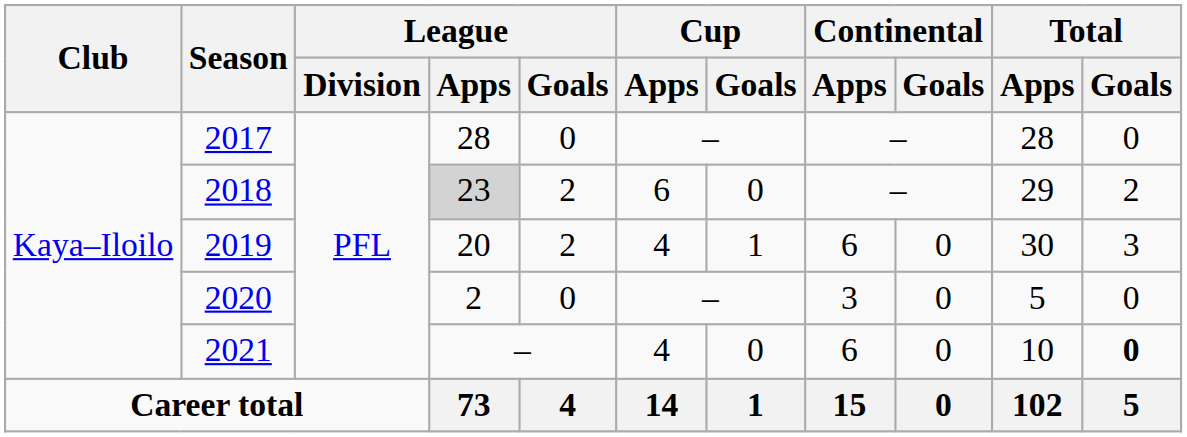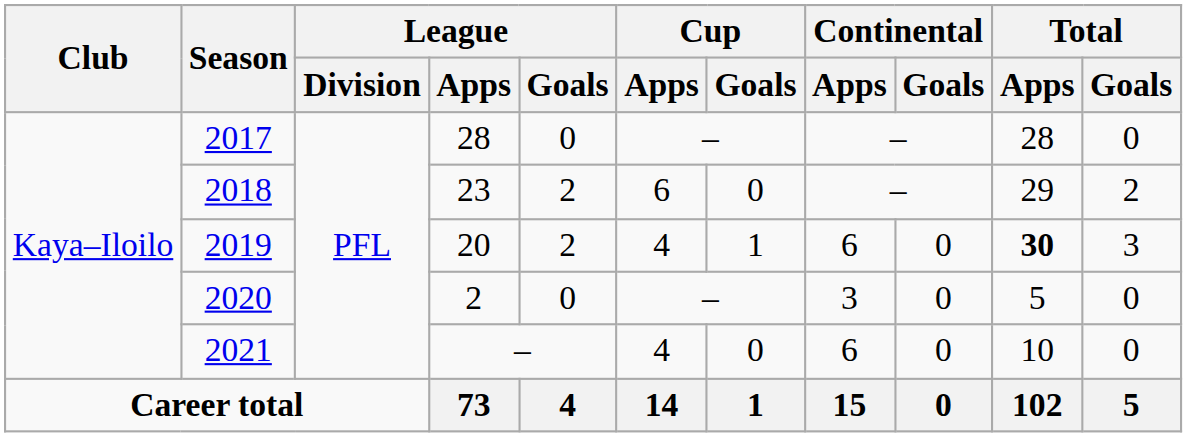(474, 191) lightgrey background -> (474, 191) no background
(1037, 244) normal -> (1037, 244) bold
(1131, 350) bold -> (1131, 350) normal
